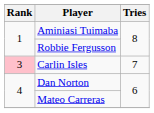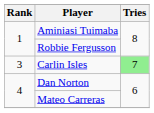(20, 64) pink background -> (20, 64) no background
(135, 64) no background -> (135, 64) lightgreen background
